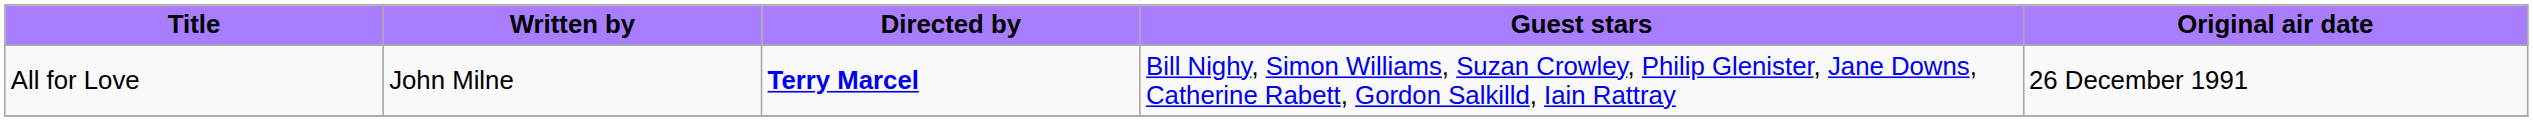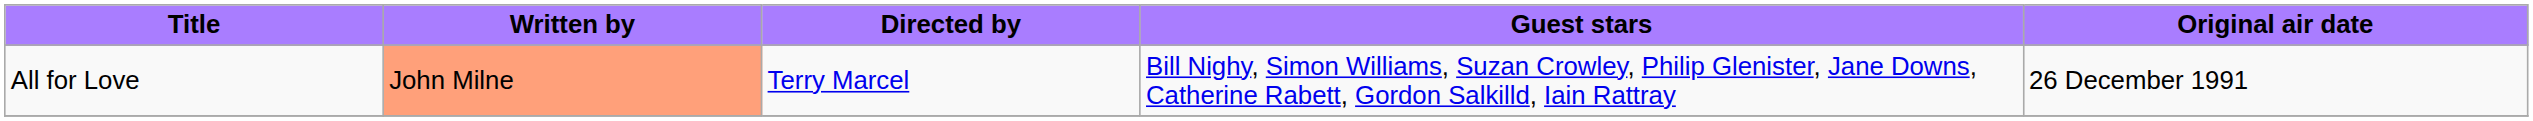(451, 80) no background -> (451, 80) lightsalmon background
(843, 80) bold -> (838, 80) normal
